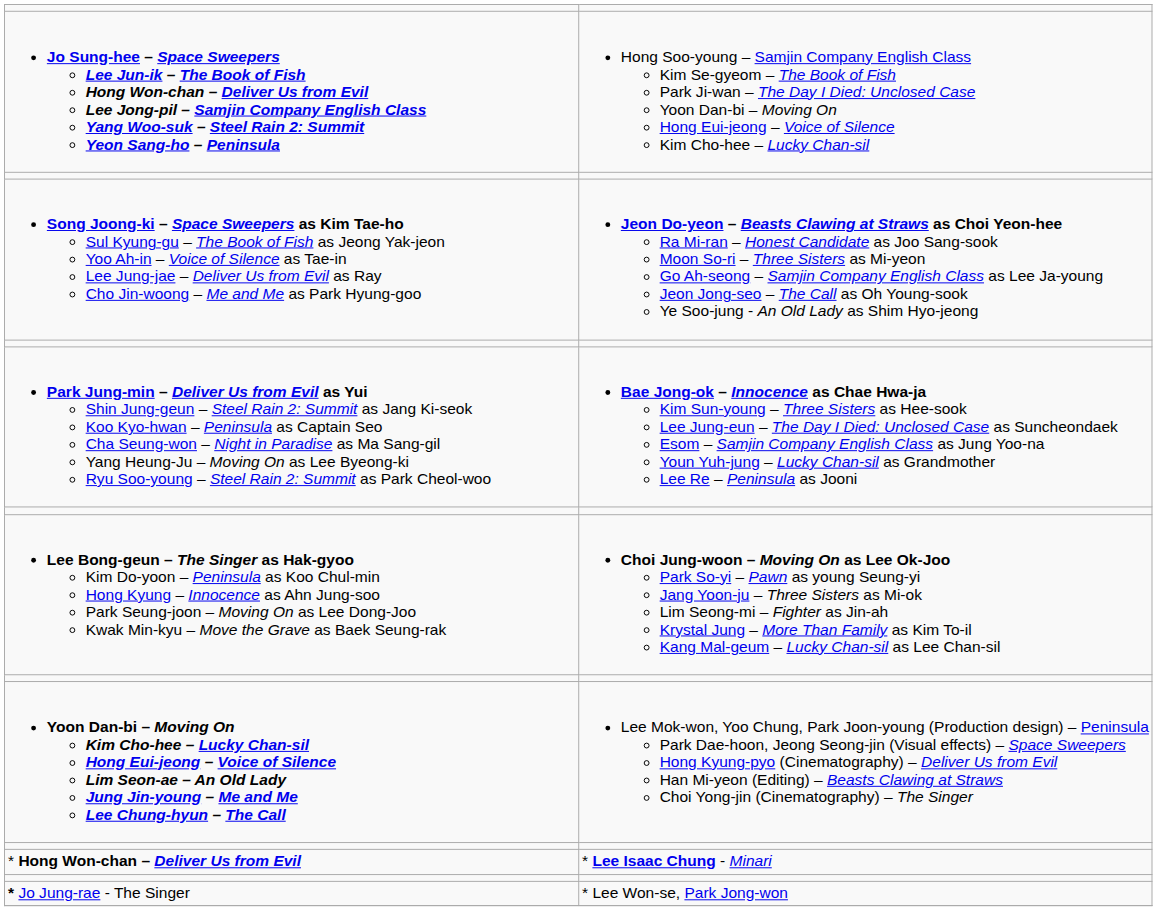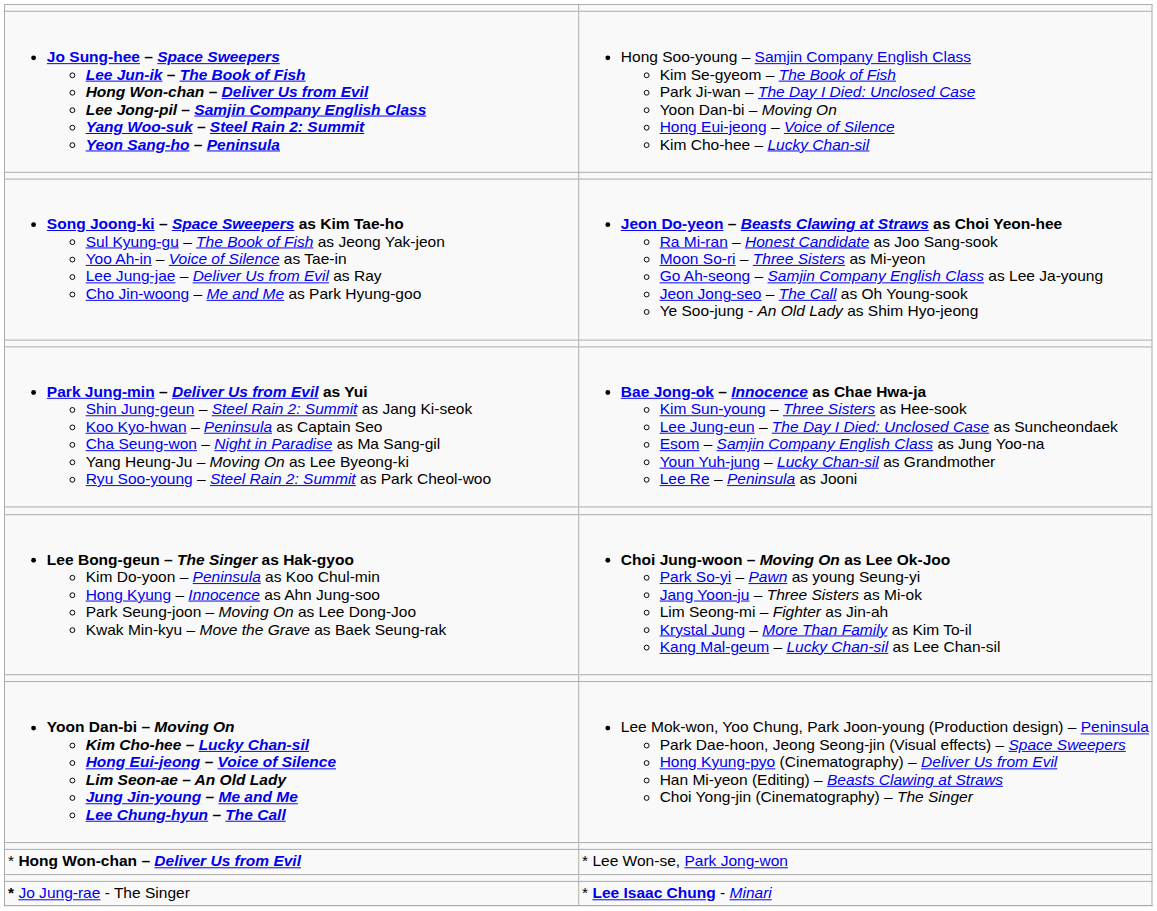(677, 861) * Lee Isaac Chung - Minari -> (685, 861) * Lee Won-se, Park Jong-won
(685, 893) * Lee Won-se, Park Jong-won -> (677, 893) * Lee Isaac Chung - Minari
